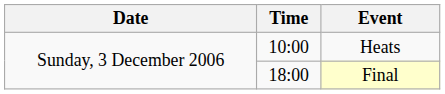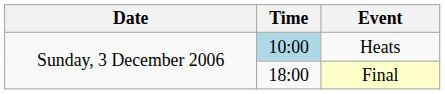(289, 46) no background -> (289, 46) lightblue background
